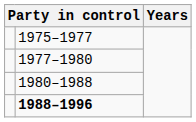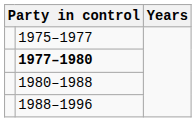(55, 61) normal -> (55, 61) bold
(55, 106) bold -> (55, 106) normal
